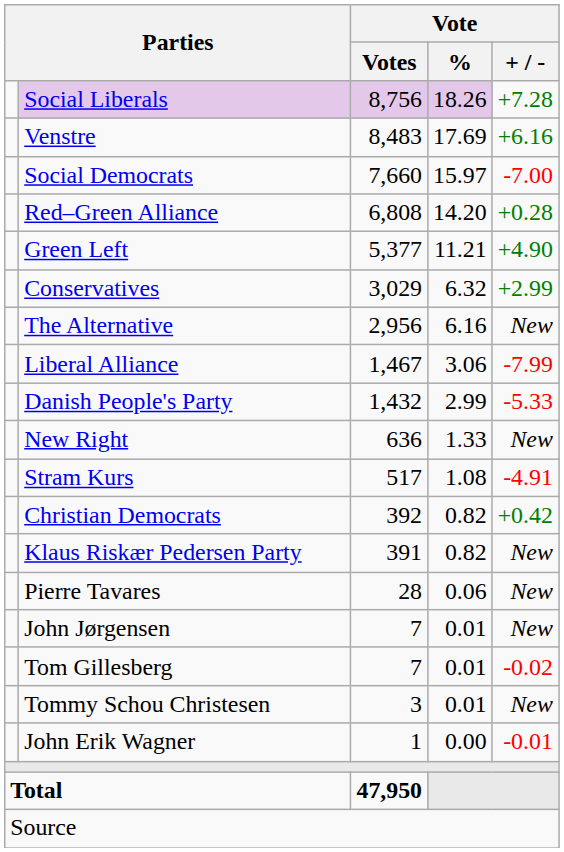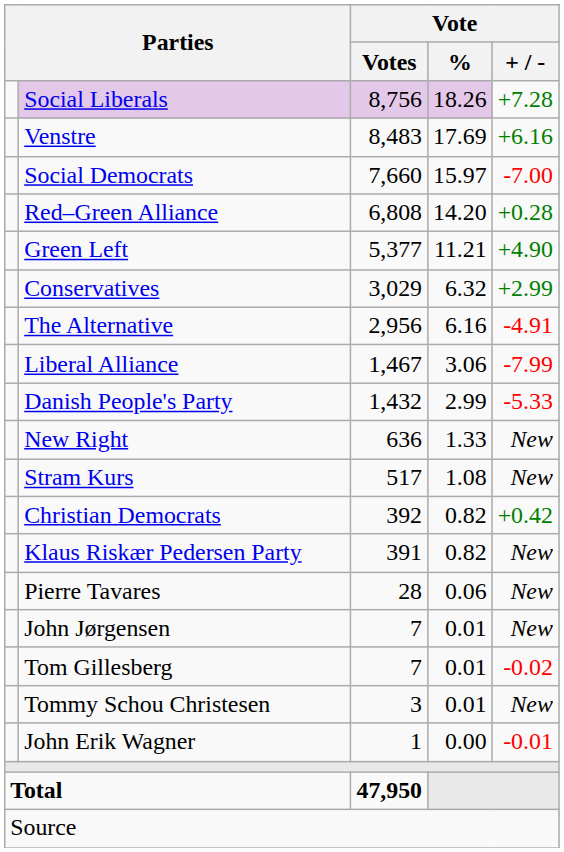(532, 325) New -> (528, 325) -4.91
(528, 477) -4.91 -> (532, 477) New
